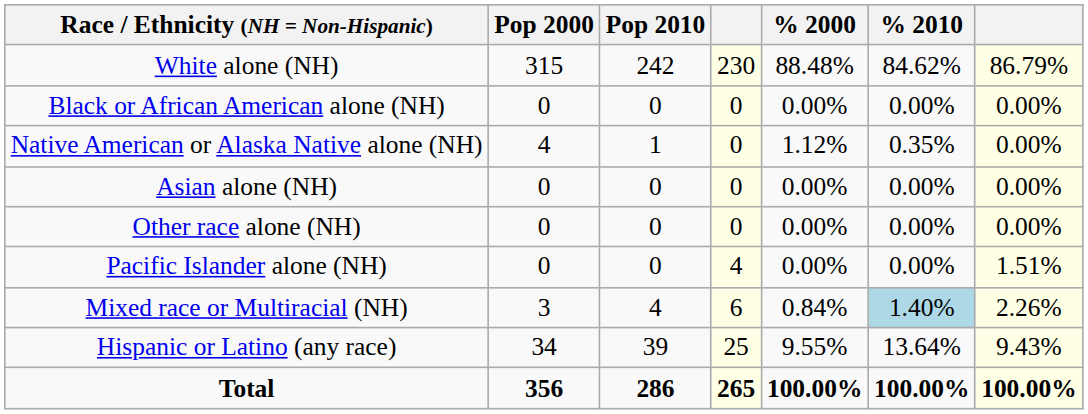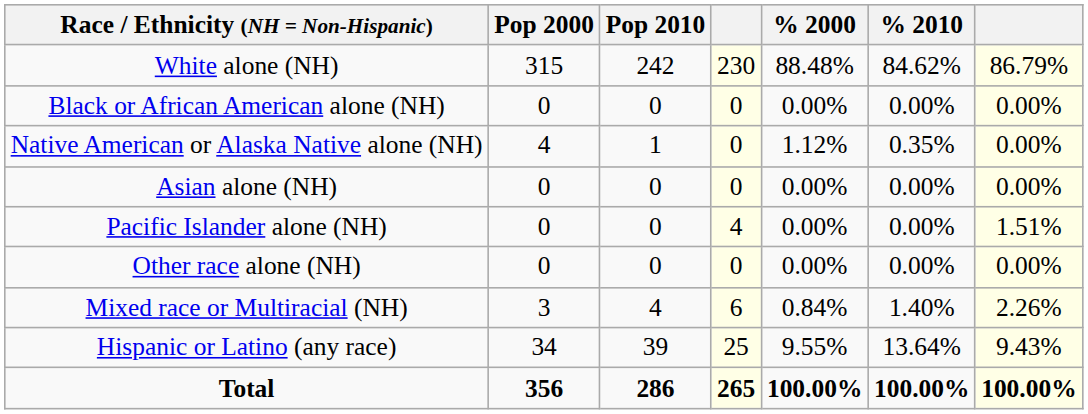rows swapped: (247, 266) <-> (247, 226)
(922, 307) lightblue background -> (922, 307) no background
